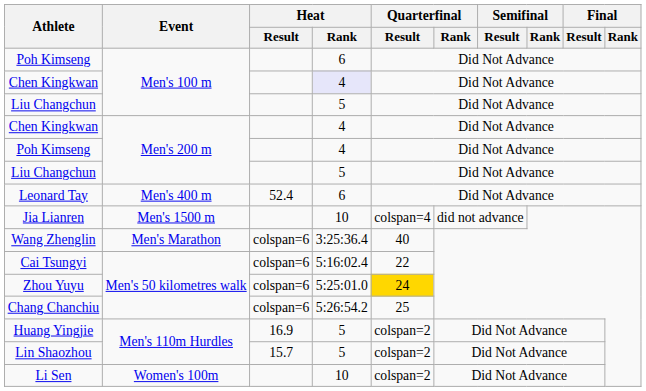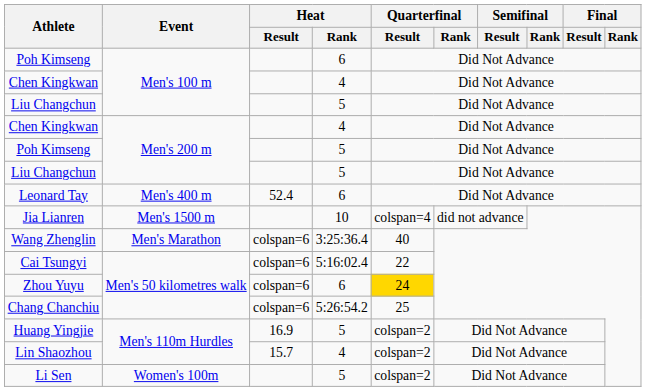(342, 82) lavender background -> (342, 82) no background
(342, 150) 4 -> (342, 150) 5
(342, 285) 5:25:01.0 -> (342, 285) 6
(342, 353) 5 -> (342, 353) 4
(342, 375) 10 -> (342, 375) 5
